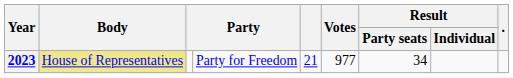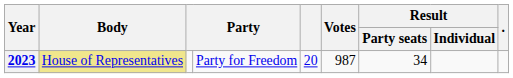(311, 61) 21 -> (311, 61) 20
(345, 61) 977 -> (345, 61) 987
